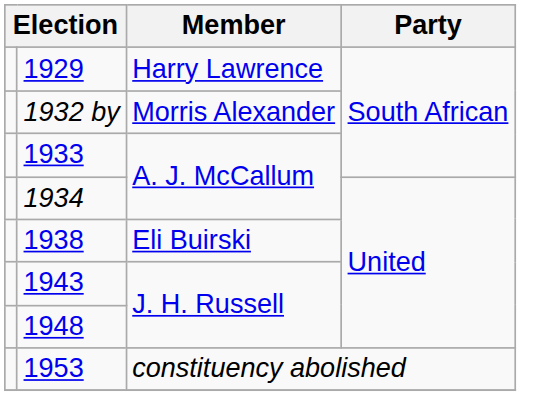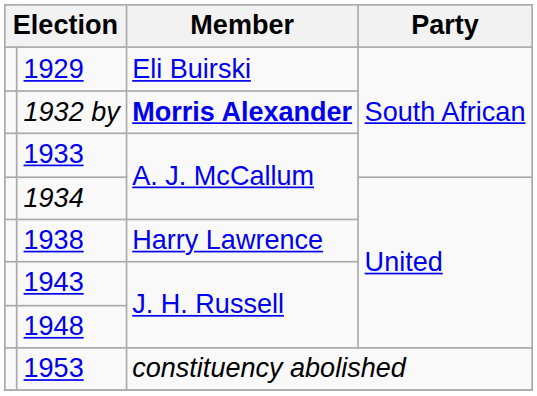(228, 68) Harry Lawrence -> (192, 68) Eli Buirski
(234, 111) normal -> (242, 111) bold
(192, 240) Eli Buirski -> (228, 240) Harry Lawrence
